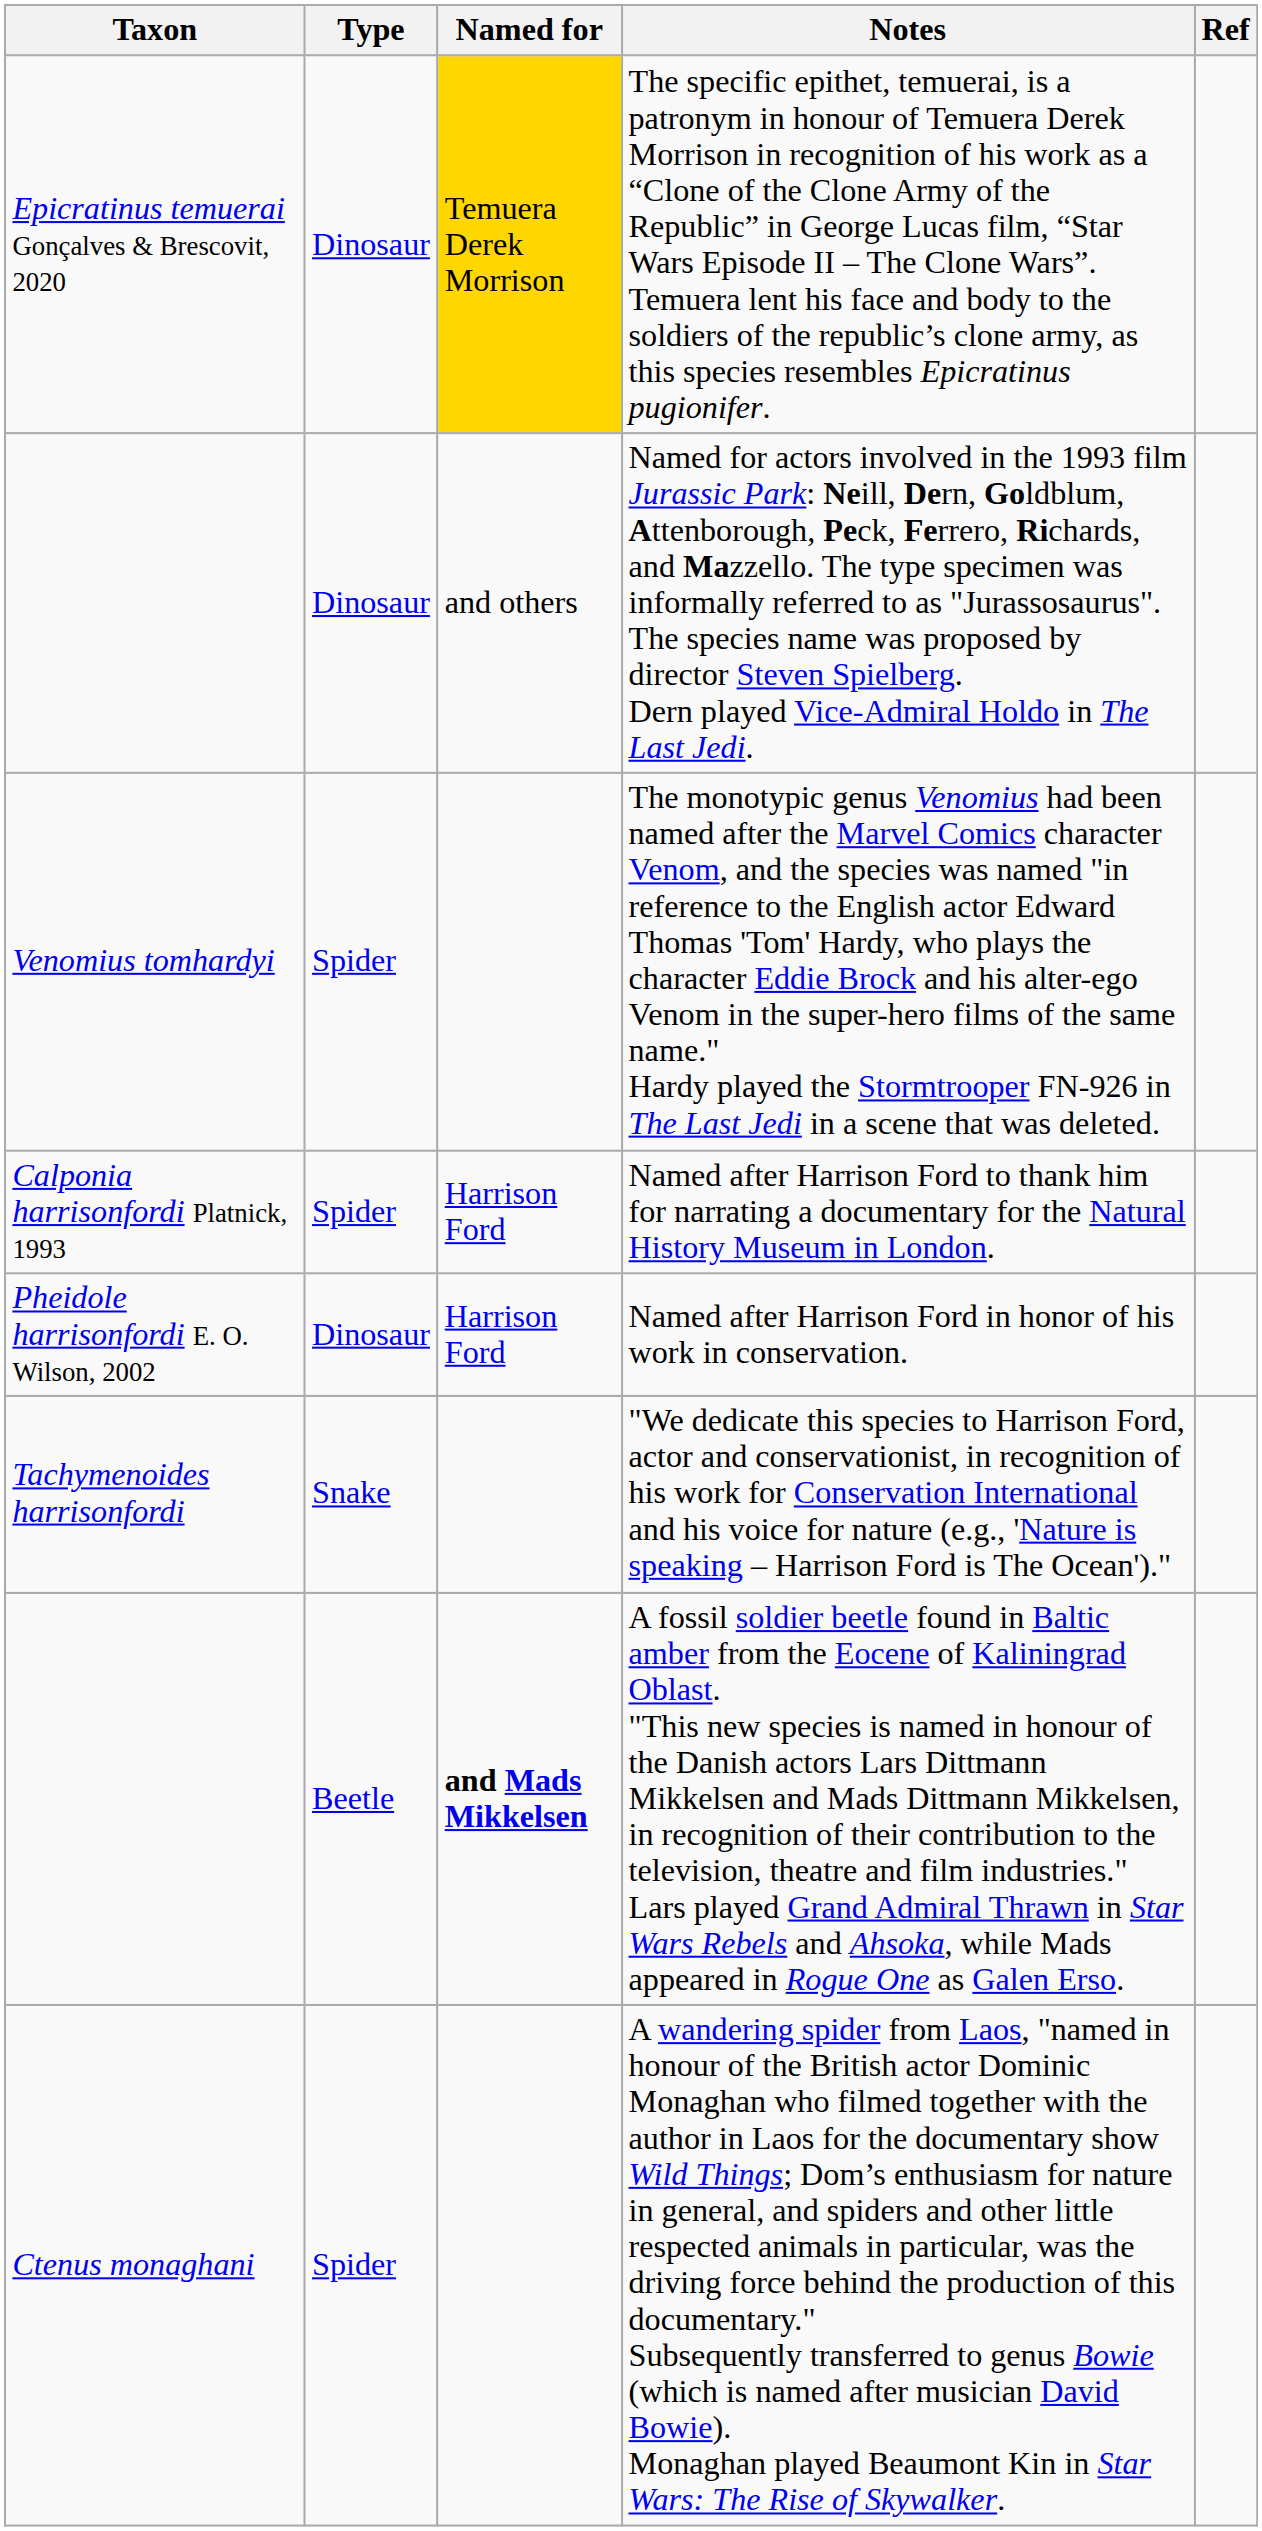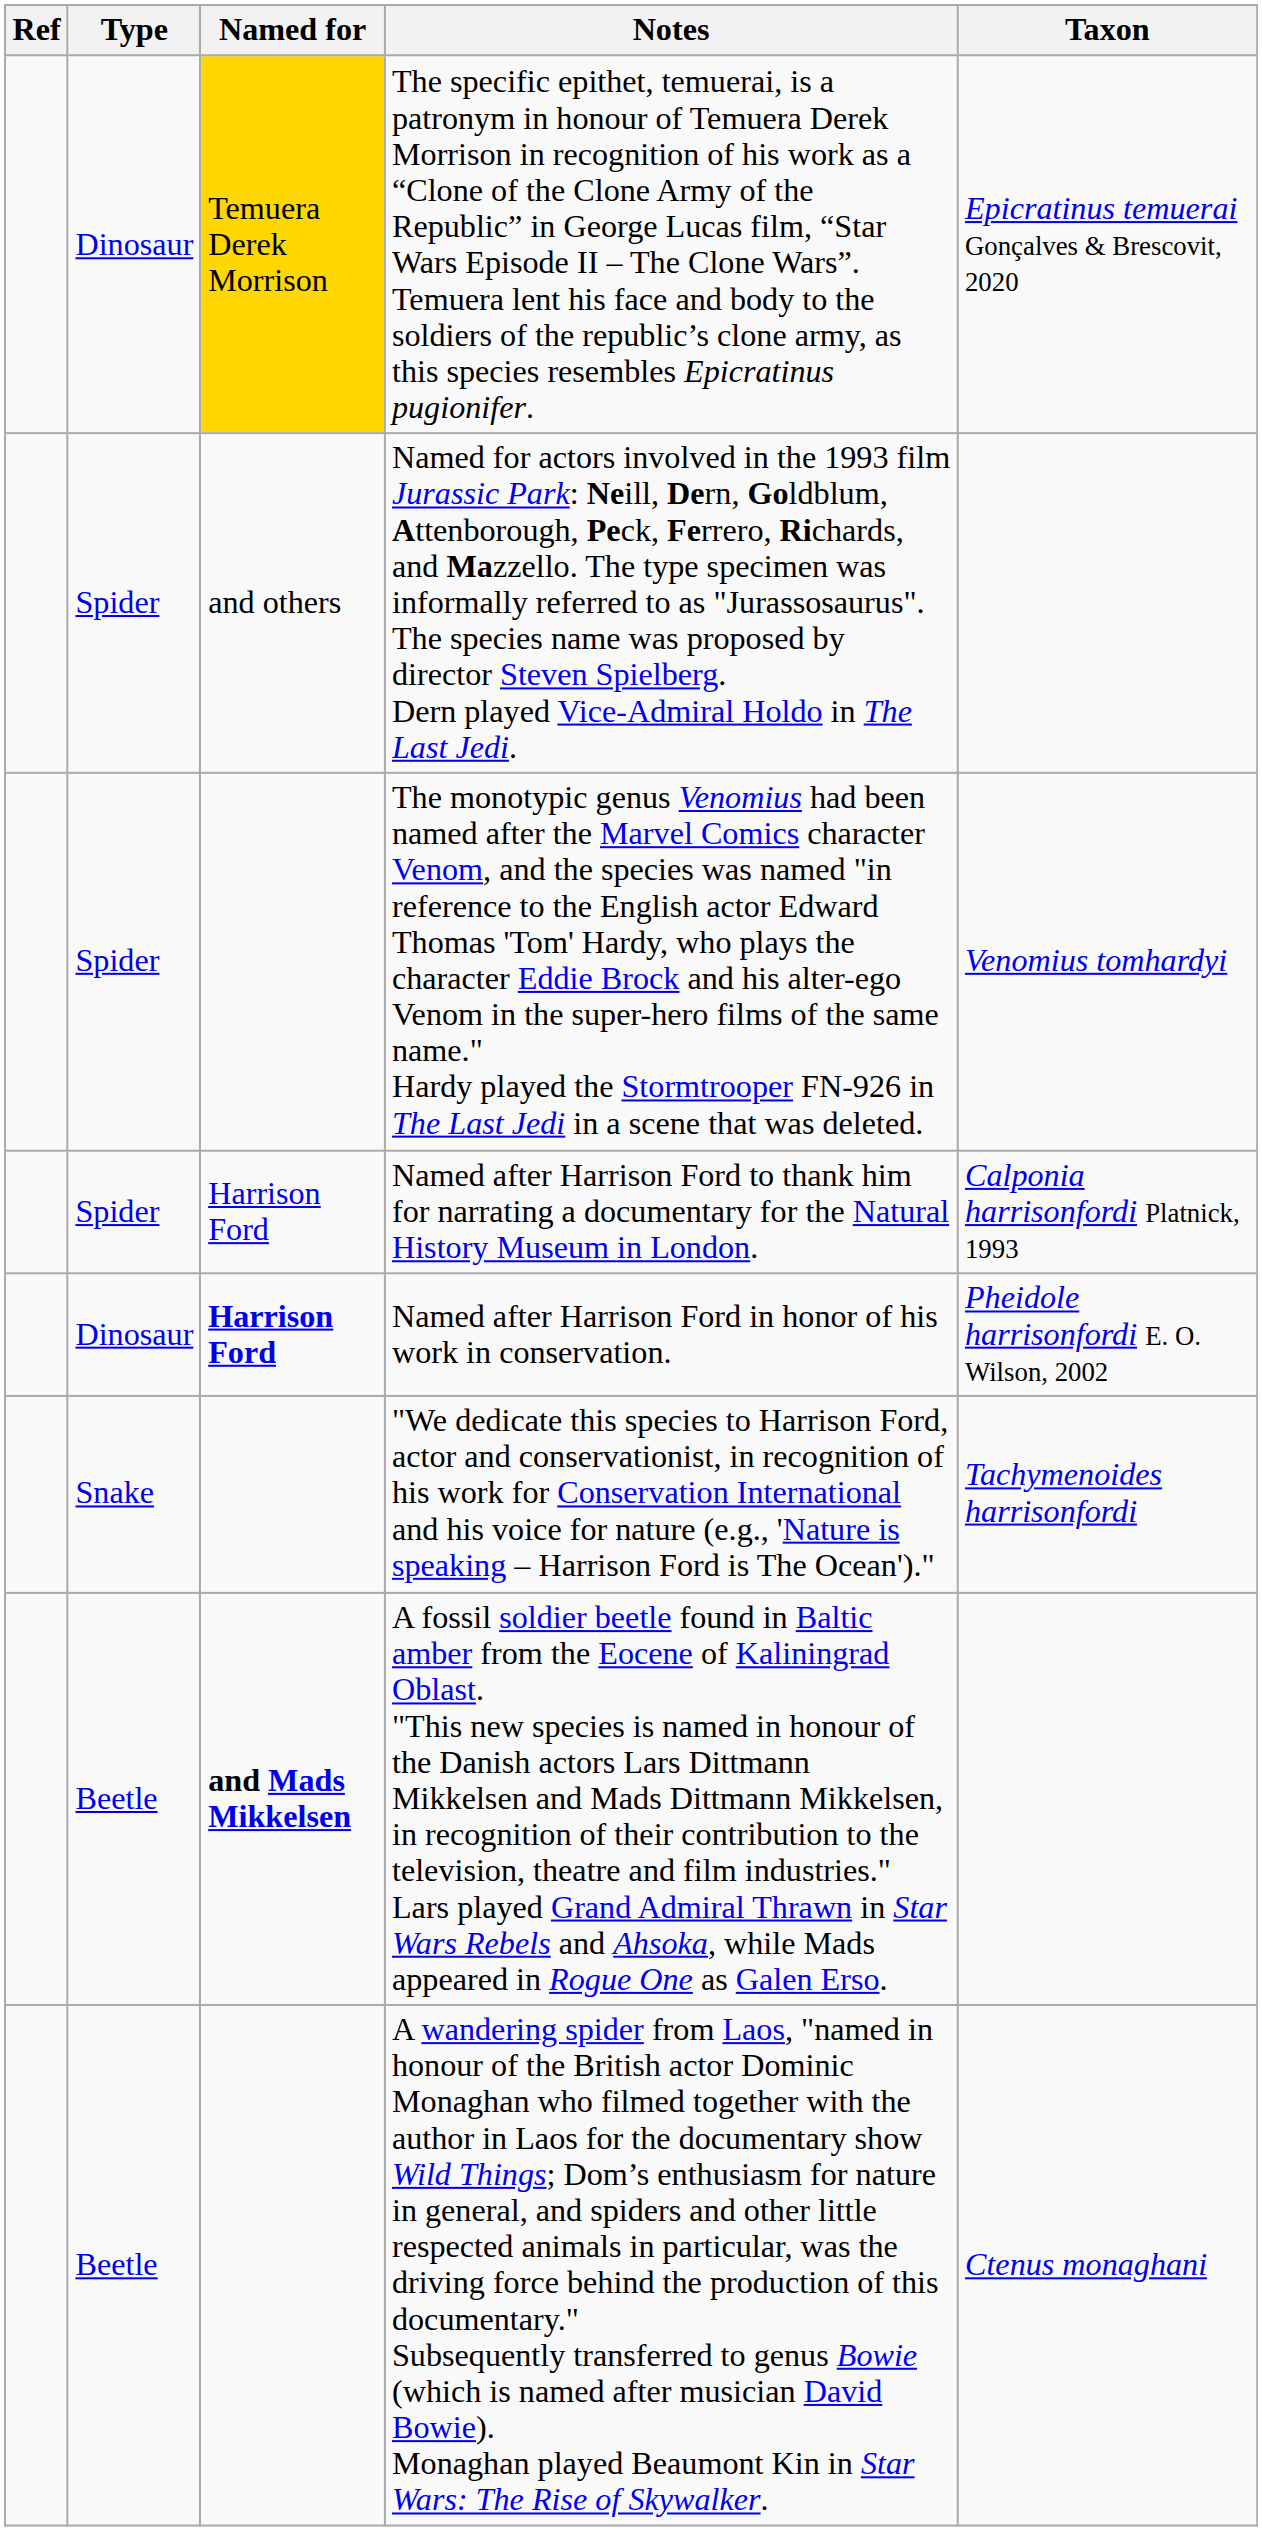columns swapped: (155, 30) <-> (1226, 30)
(371, 602) Dinosaur -> (117, 602) Spider
(501, 1334) normal -> (271, 1334) bold
(354, 2265) Spider -> (117, 2265) Beetle
